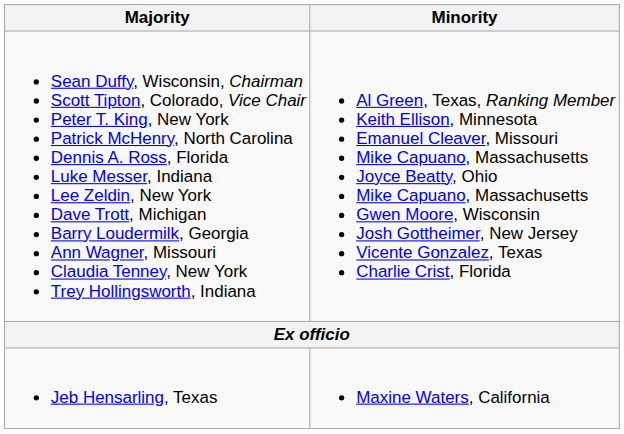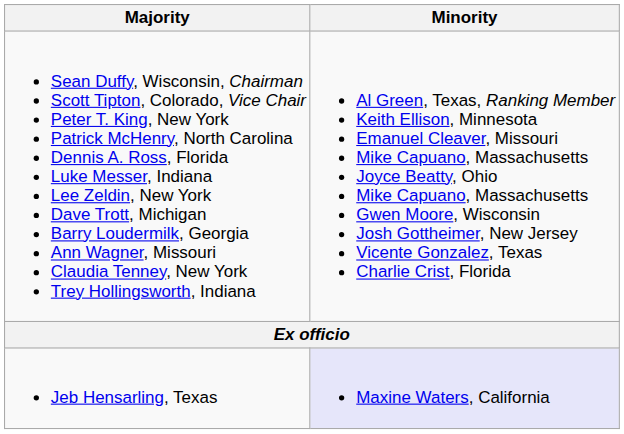(464, 398) no background -> (464, 398) lavender background
